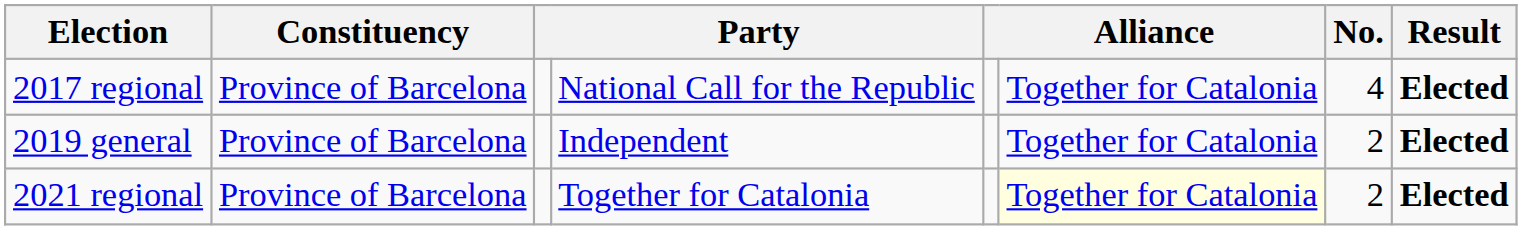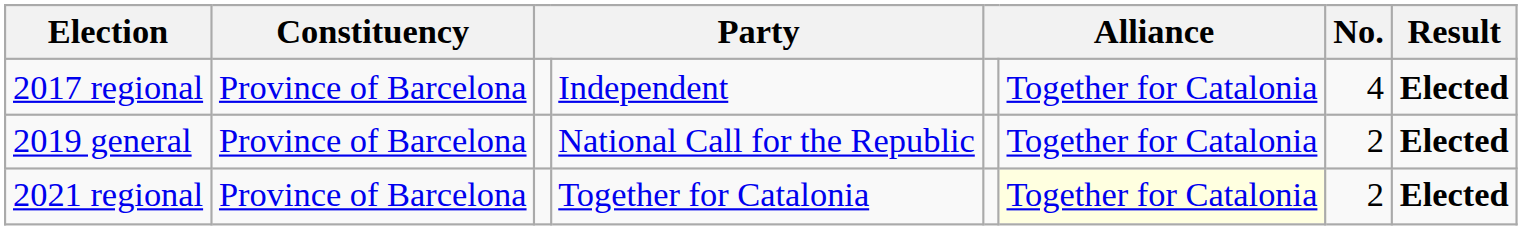(767, 86) National Call for the Republic -> (643, 86) Independent
(643, 140) Independent -> (767, 140) National Call for the Republic
